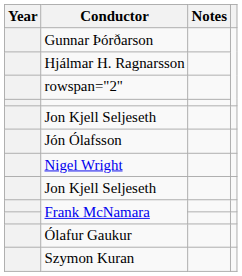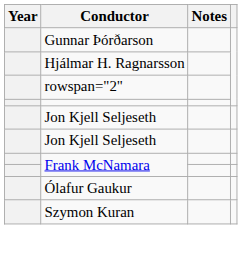- row: (23, 141)
- row: (23, 165)
